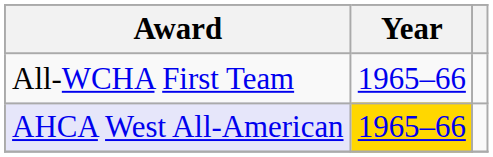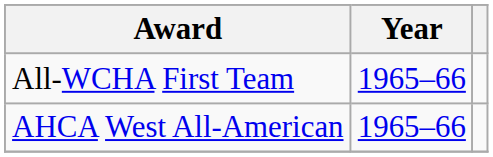(178, 126) lavender background -> (178, 126) no background
(412, 126) gold background -> (412, 126) no background
